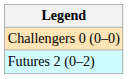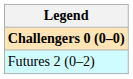(64, 38) normal -> (66, 38) bold
